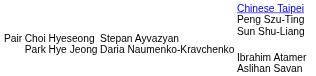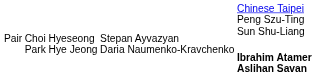(272, 63) normal -> (274, 63) bold
